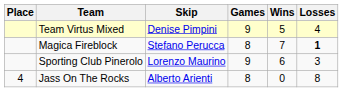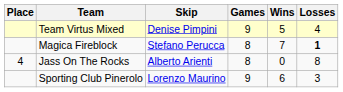rows swapped: (91, 62) <-> (84, 78)
